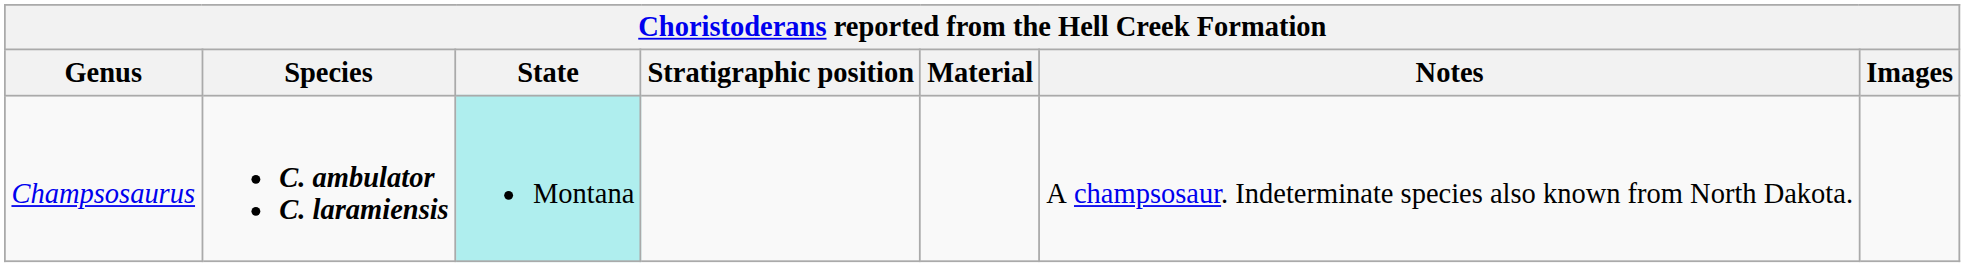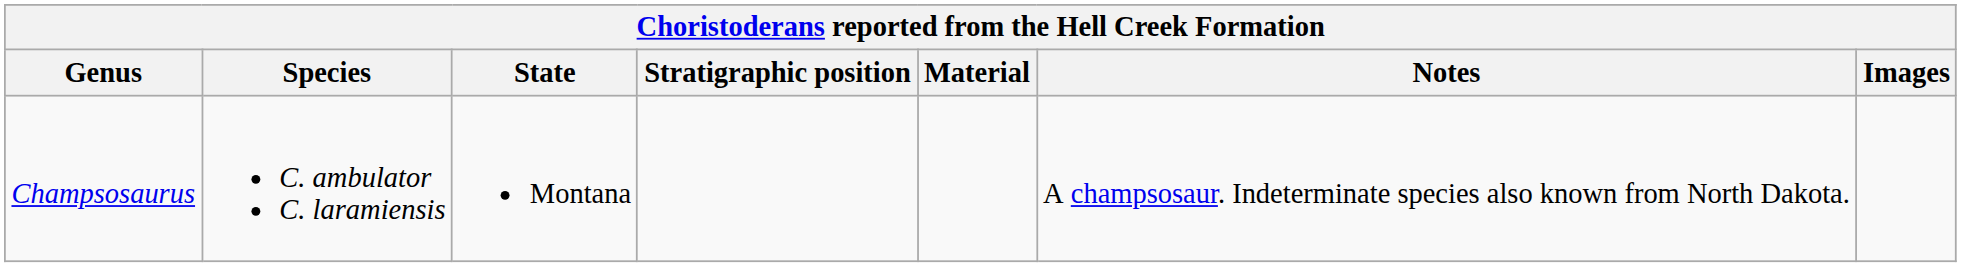(328, 194) bold -> (327, 194) normal
(548, 194) paleturquoise background -> (545, 194) no background
